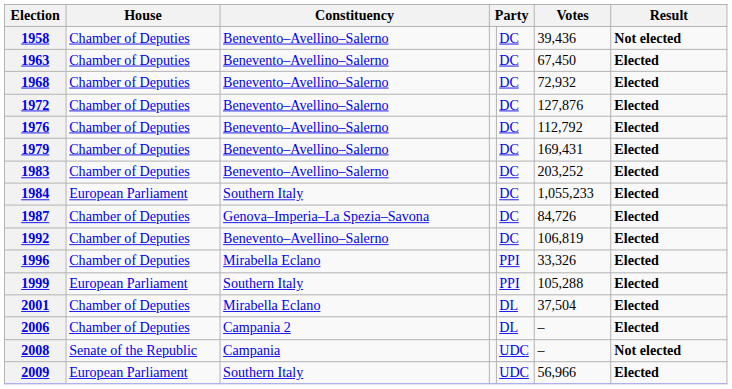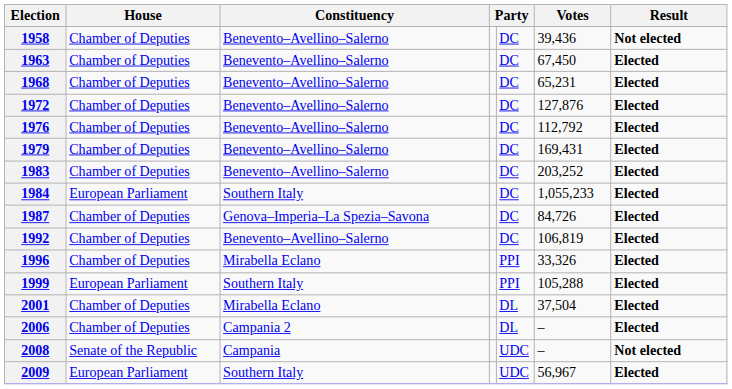(557, 82) 72,932 -> (557, 82) 65,231
(557, 372) 56,966 -> (557, 372) 56,967
